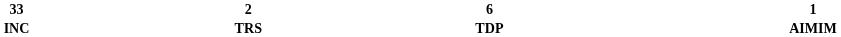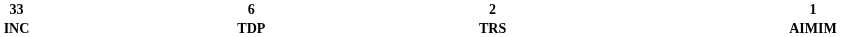columns swapped: (489, 9) <-> (248, 9)
